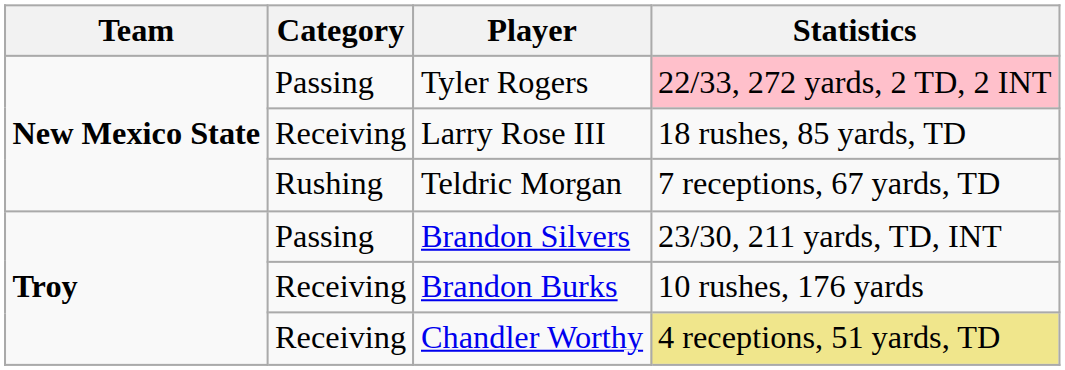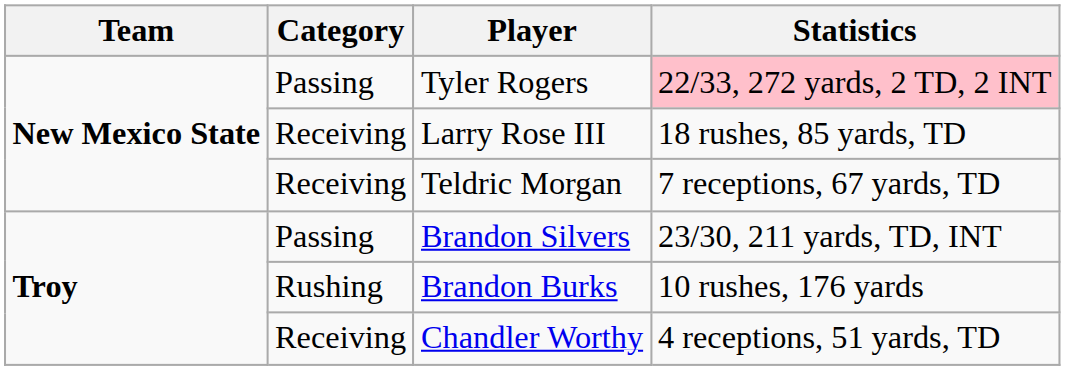(329, 184) Rushing -> (341, 184) Receiving
(341, 286) Receiving -> (329, 286) Rushing
(829, 337) khaki background -> (829, 337) no background
